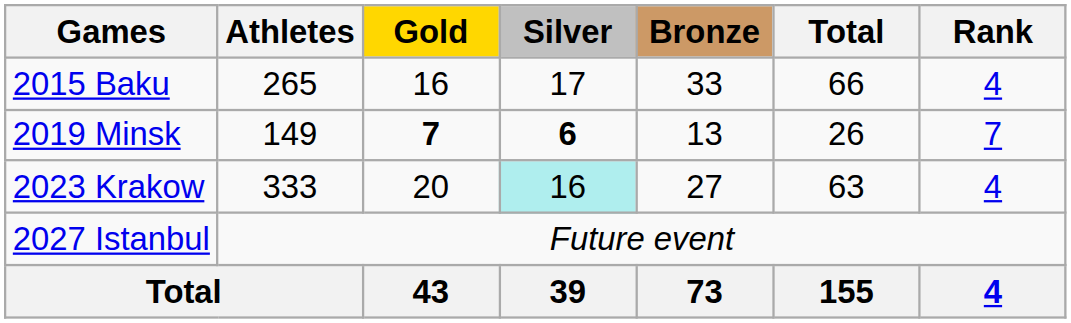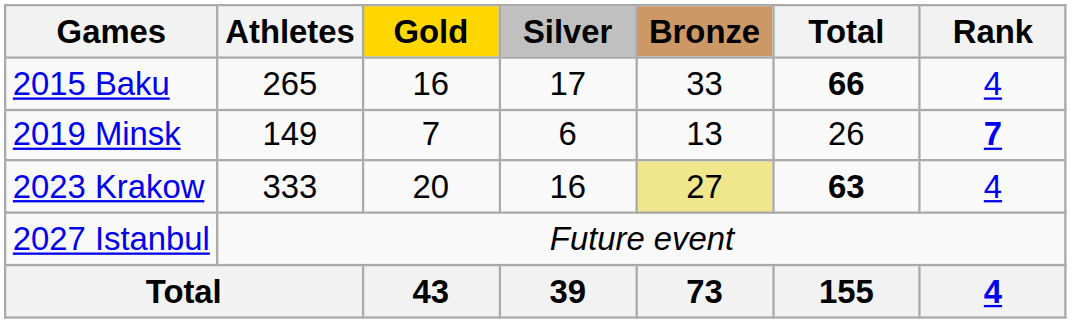(846, 83) normal -> (846, 83) bold
(431, 135) bold -> (431, 135) normal
(568, 135) bold -> (568, 135) normal
(993, 135) normal -> (993, 135) bold
(568, 187) paleturquoise background -> (568, 187) no background
(705, 187) no background -> (705, 187) khaki background
(846, 187) normal -> (846, 187) bold
